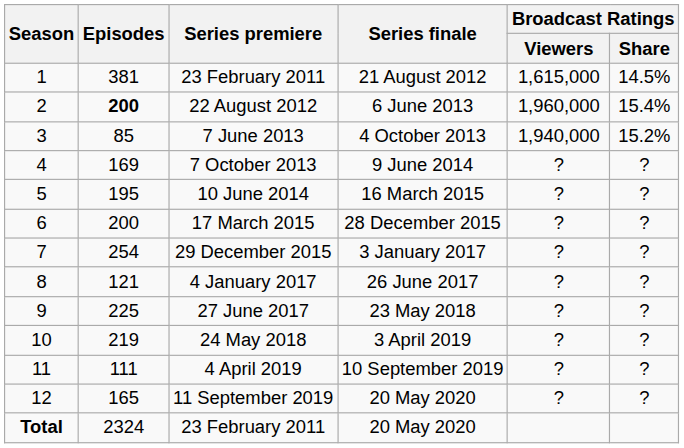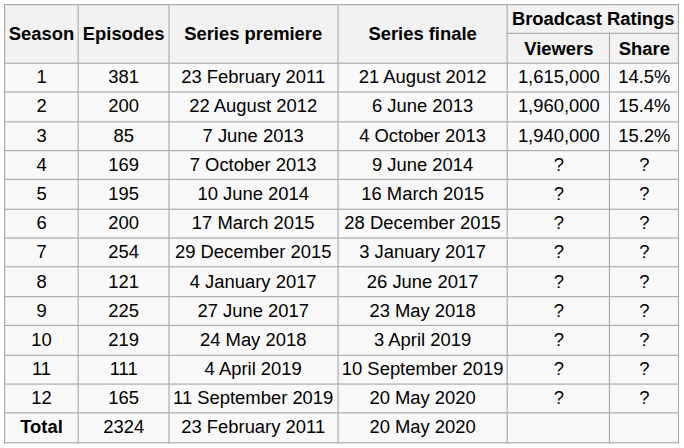(124, 106) bold -> (124, 106) normal
